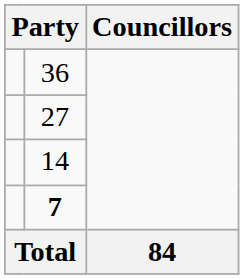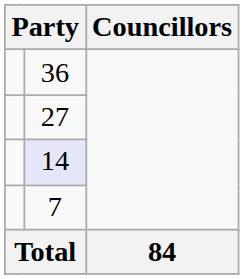(55, 161) no background -> (55, 161) lavender background
(55, 206) bold -> (55, 206) normal
